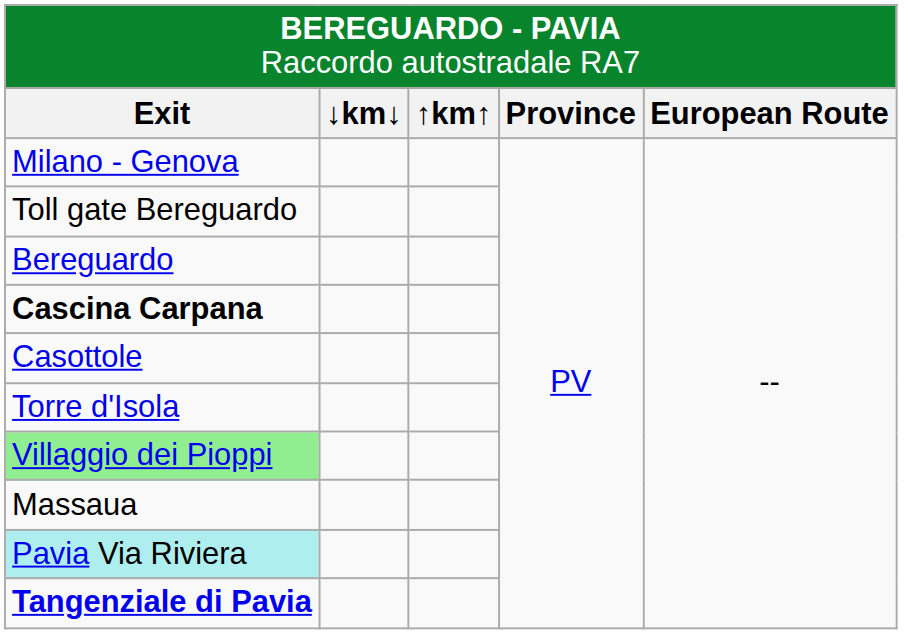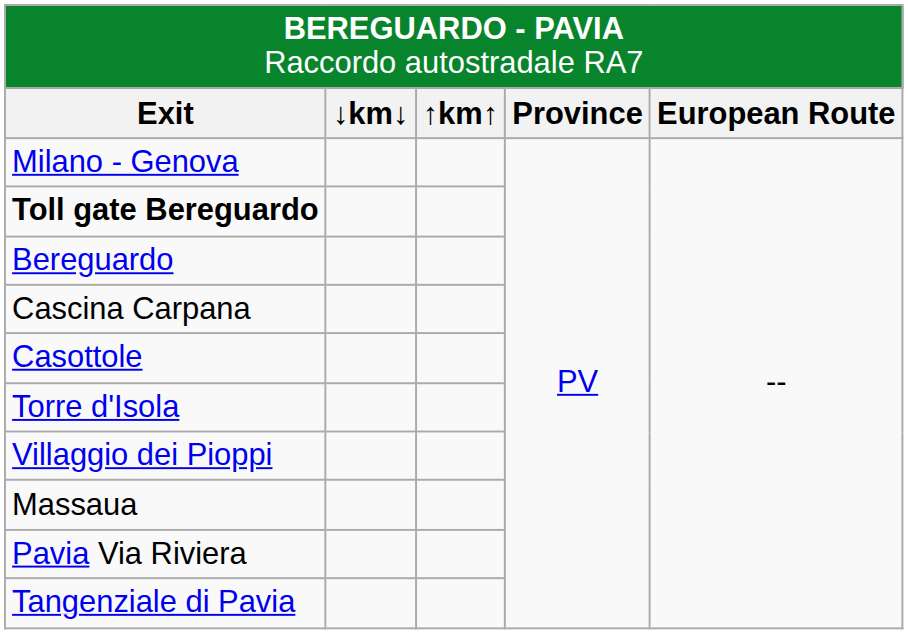(155, 210) normal -> (165, 210) bold
(137, 308) bold -> (131, 308) normal
(142, 455) lightgreen background -> (142, 455) no background
(129, 553) paleturquoise background -> (129, 553) no background
(162, 602) bold -> (154, 602) normal
